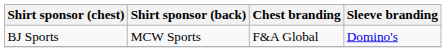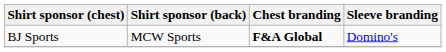(285, 36) normal -> (287, 36) bold
